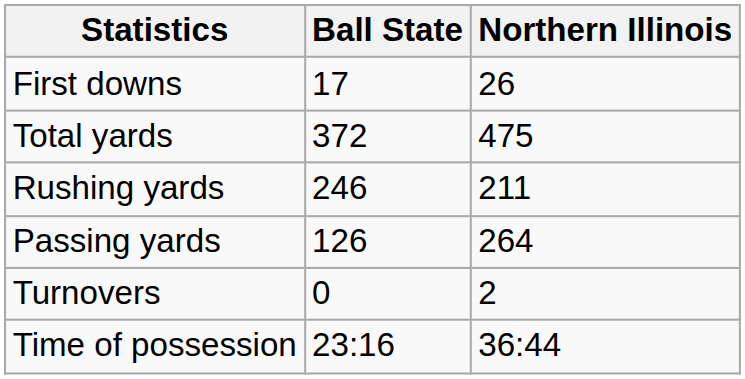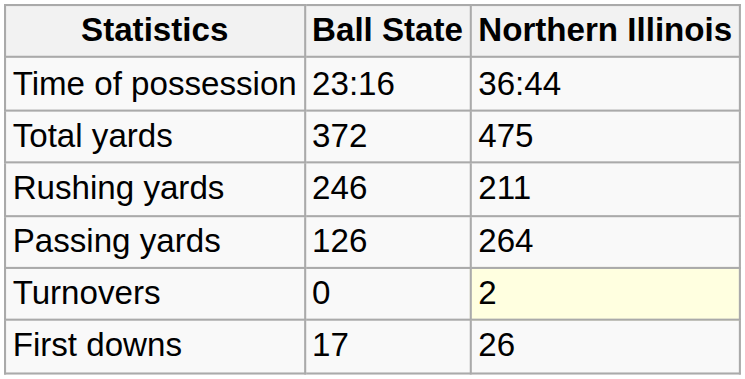rows swapped: (97, 83) <-> (155, 345)
(487, 293) no background -> (487, 293) lightyellow background
